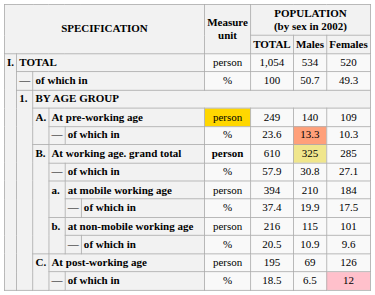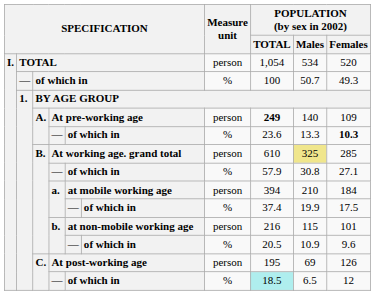(228, 117) gold background -> (228, 117) no background
(272, 117) normal -> (272, 117) bold
(310, 135) lightsalmon background -> (310, 135) no background
(349, 135) normal -> (349, 135) bold
(228, 153) bold -> (228, 153) normal
(272, 280) no background -> (272, 280) paleturquoise background
(349, 280) pink background -> (349, 280) no background
